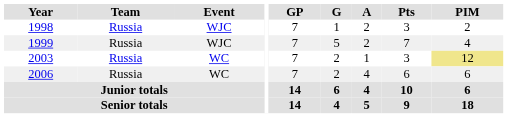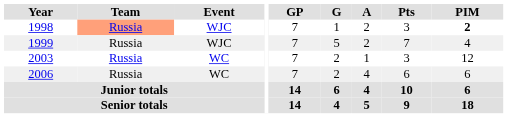(126, 27) no background -> (126, 27) lightsalmon background
(467, 27) normal -> (467, 27) bold
(467, 58) khaki background -> (467, 58) no background
